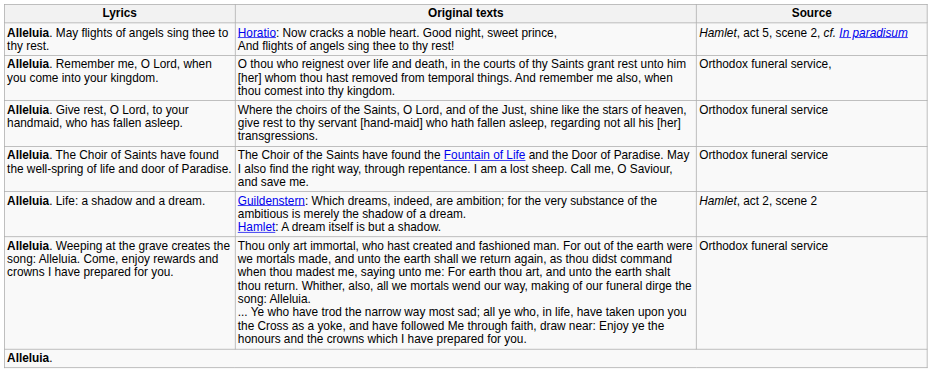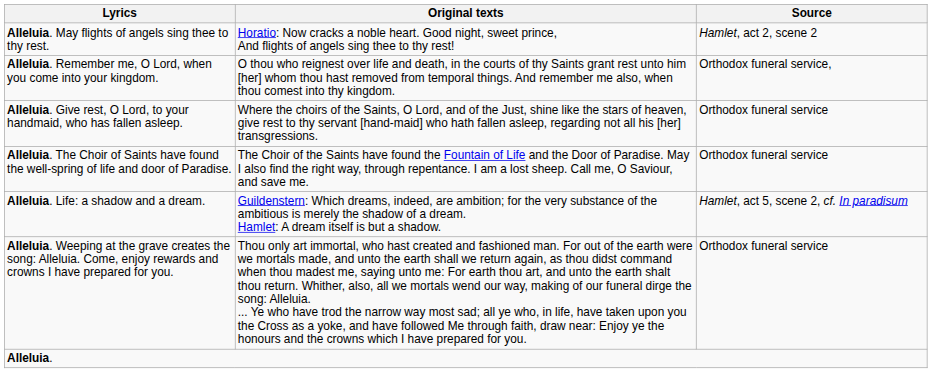(804, 32) Hamlet, act 5, scene 2, cf. In paradisum -> (758, 32) Hamlet, act 2, scene 2
(758, 201) Hamlet, act 2, scene 2 -> (804, 201) Hamlet, act 5, scene 2, cf. In paradisum
